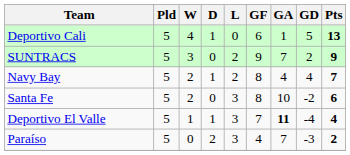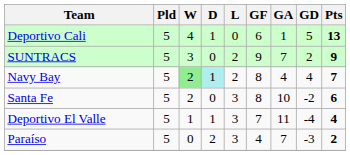(190, 77) no background -> (190, 77) lightgreen background
(213, 77) no background -> (213, 77) paleturquoise background
(283, 118) bold -> (283, 118) normal
